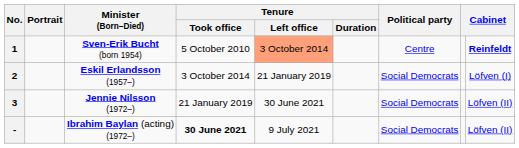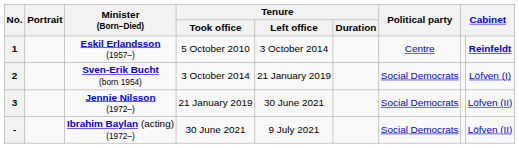(120, 49) Sven-Erik Bucht (born 1954) -> (120, 49) Eskil Erlandsson (1957–)
(294, 49) lightsalmon background -> (294, 49) no background
(120, 76) Eskil Erlandsson (1957–) -> (120, 76) Sven-Erik Bucht (born 1954)
(215, 130) bold -> (215, 130) normal
